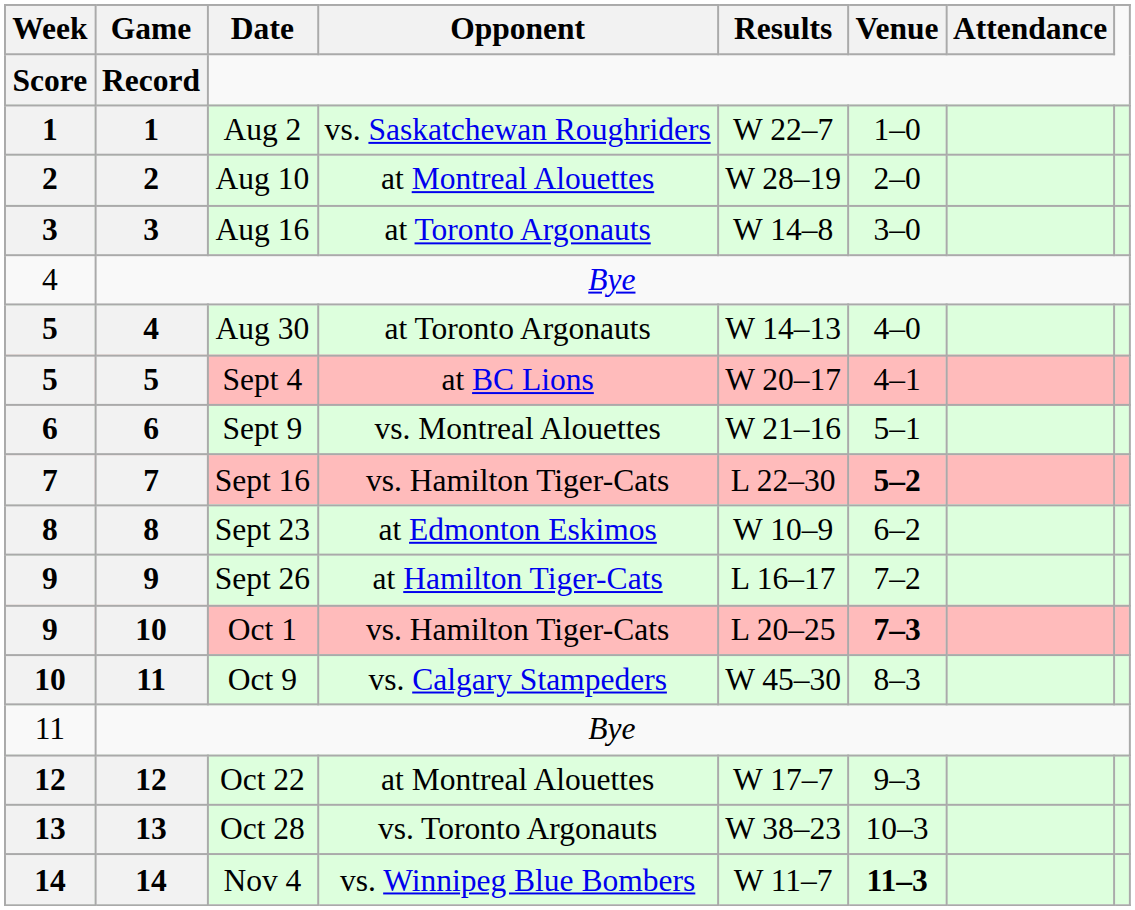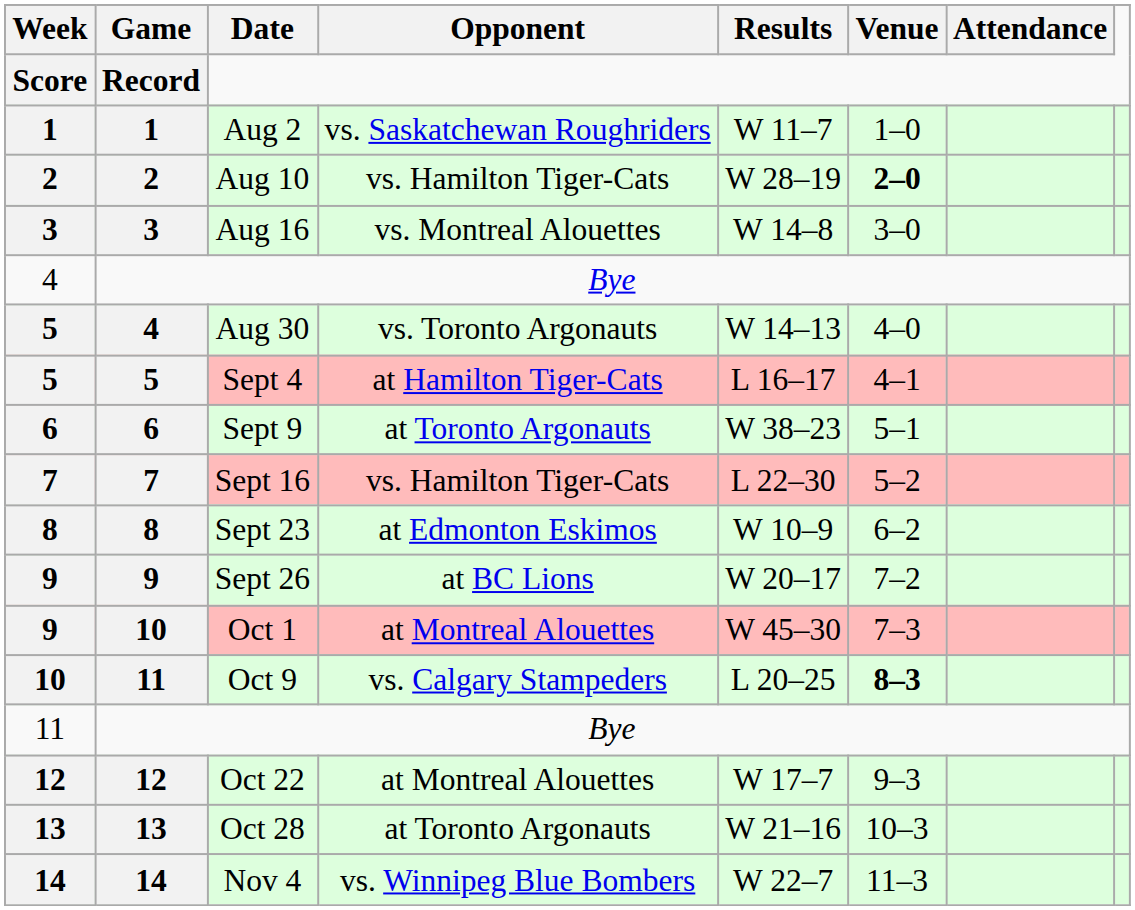(783, 129) W 22–7 -> (783, 129) W 11–7
(518, 179) at Montreal Alouettes -> (518, 179) vs. Hamilton Tiger-Cats
(897, 179) normal -> (897, 179) bold
(518, 229) at Toronto Argonauts -> (518, 229) vs. Montreal Alouettes
(518, 329) at Toronto Argonauts -> (518, 329) vs. Toronto Argonauts
(518, 379) at BC Lions -> (518, 379) at Hamilton Tiger-Cats
(783, 379) W 20–17 -> (783, 379) L 16–17
(518, 429) vs. Montreal Alouettes -> (518, 429) at Toronto Argonauts
(783, 429) W 21–16 -> (783, 429) W 38–23
(897, 479) bold -> (897, 479) normal
(518, 579) at Hamilton Tiger-Cats -> (518, 579) at BC Lions
(783, 579) L 16–17 -> (783, 579) W 20–17
(518, 629) vs. Hamilton Tiger-Cats -> (518, 629) at Montreal Alouettes
(783, 629) L 20–25 -> (783, 629) W 45–30
(897, 629) bold -> (897, 629) normal
(783, 679) W 45–30 -> (783, 679) L 20–25
(897, 679) normal -> (897, 679) bold
(518, 829) vs. Toronto Argonauts -> (518, 829) at Toronto Argonauts
(783, 829) W 38–23 -> (783, 829) W 21–16
(783, 879) W 11–7 -> (783, 879) W 22–7
(897, 879) bold -> (897, 879) normal
